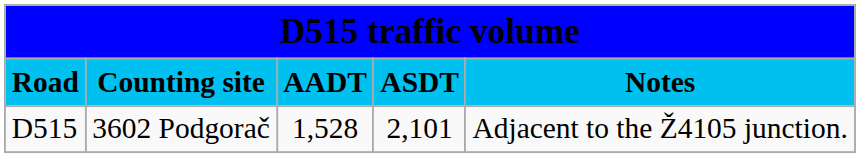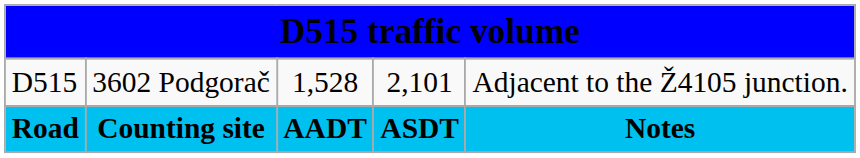rows swapped: (45, 81) <-> (44, 128)
